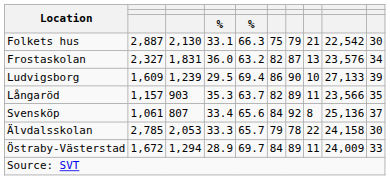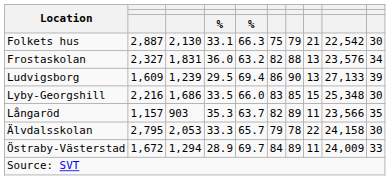(295, 59) 87 -> (295, 59) 88
(313, 77) 10 -> (313, 77) 13
+ row: (56, 95)
- row: (33, 113)
(147, 130) 2,785 -> (147, 130) 2,795
